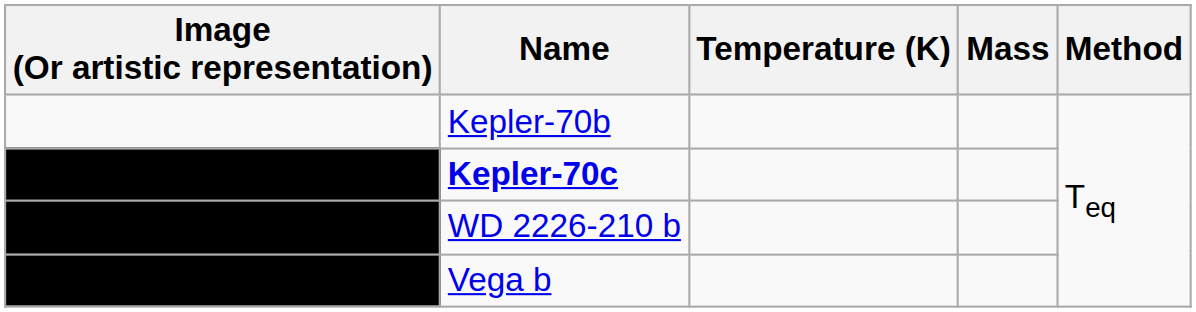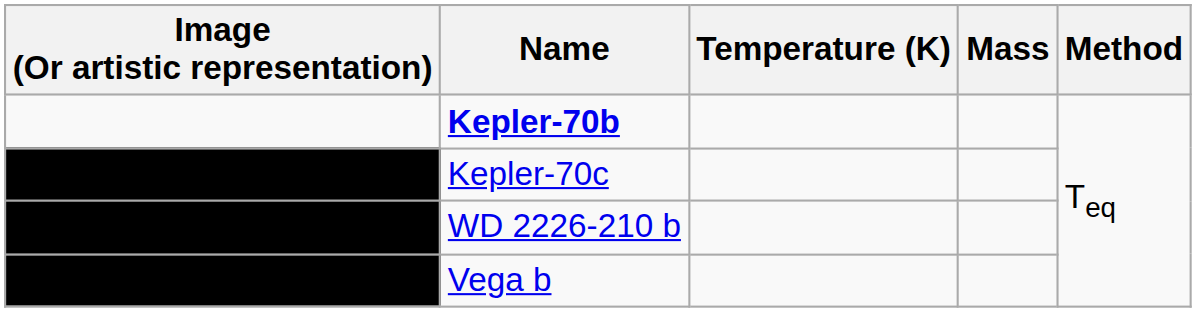(529, 121) normal -> (534, 121) bold
(533, 173) bold -> (528, 173) normal
